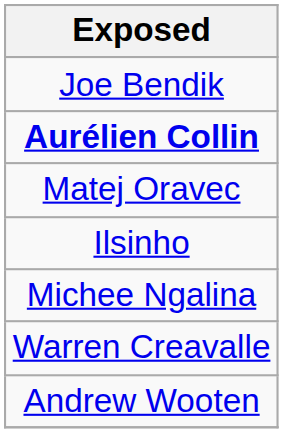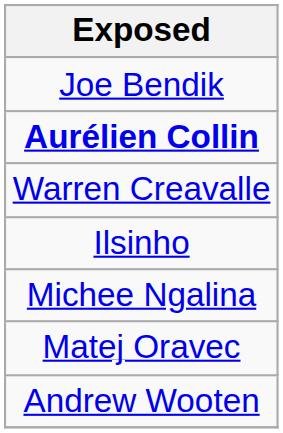(142, 189) Matej Oravec -> (142, 189) Warren Creavalle
(142, 347) Warren Creavalle -> (142, 347) Matej Oravec
